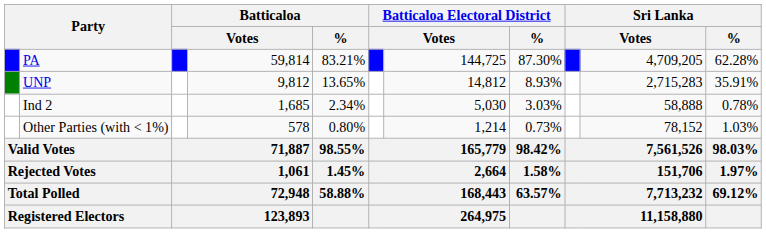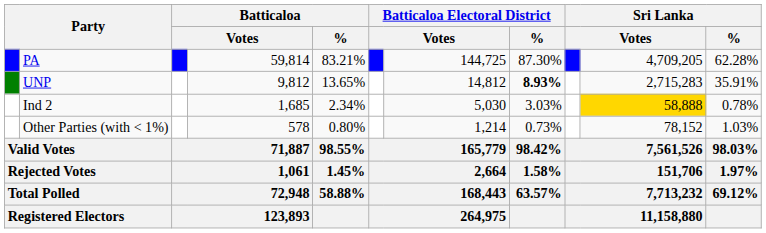(544, 82) normal -> (542, 82) bold
(683, 104) no background -> (683, 104) gold background
